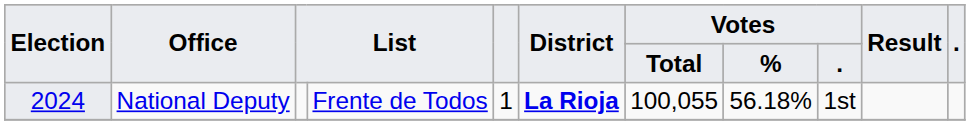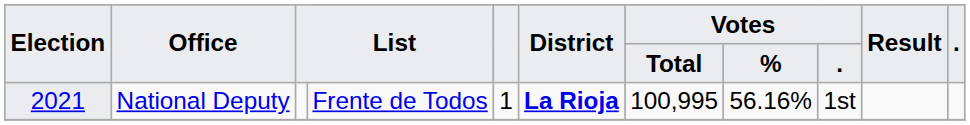(58, 101) 2024 -> (58, 101) 2021
(674, 101) 100,055 -> (674, 101) 100,995
(771, 101) 56.18% -> (771, 101) 56.16%
